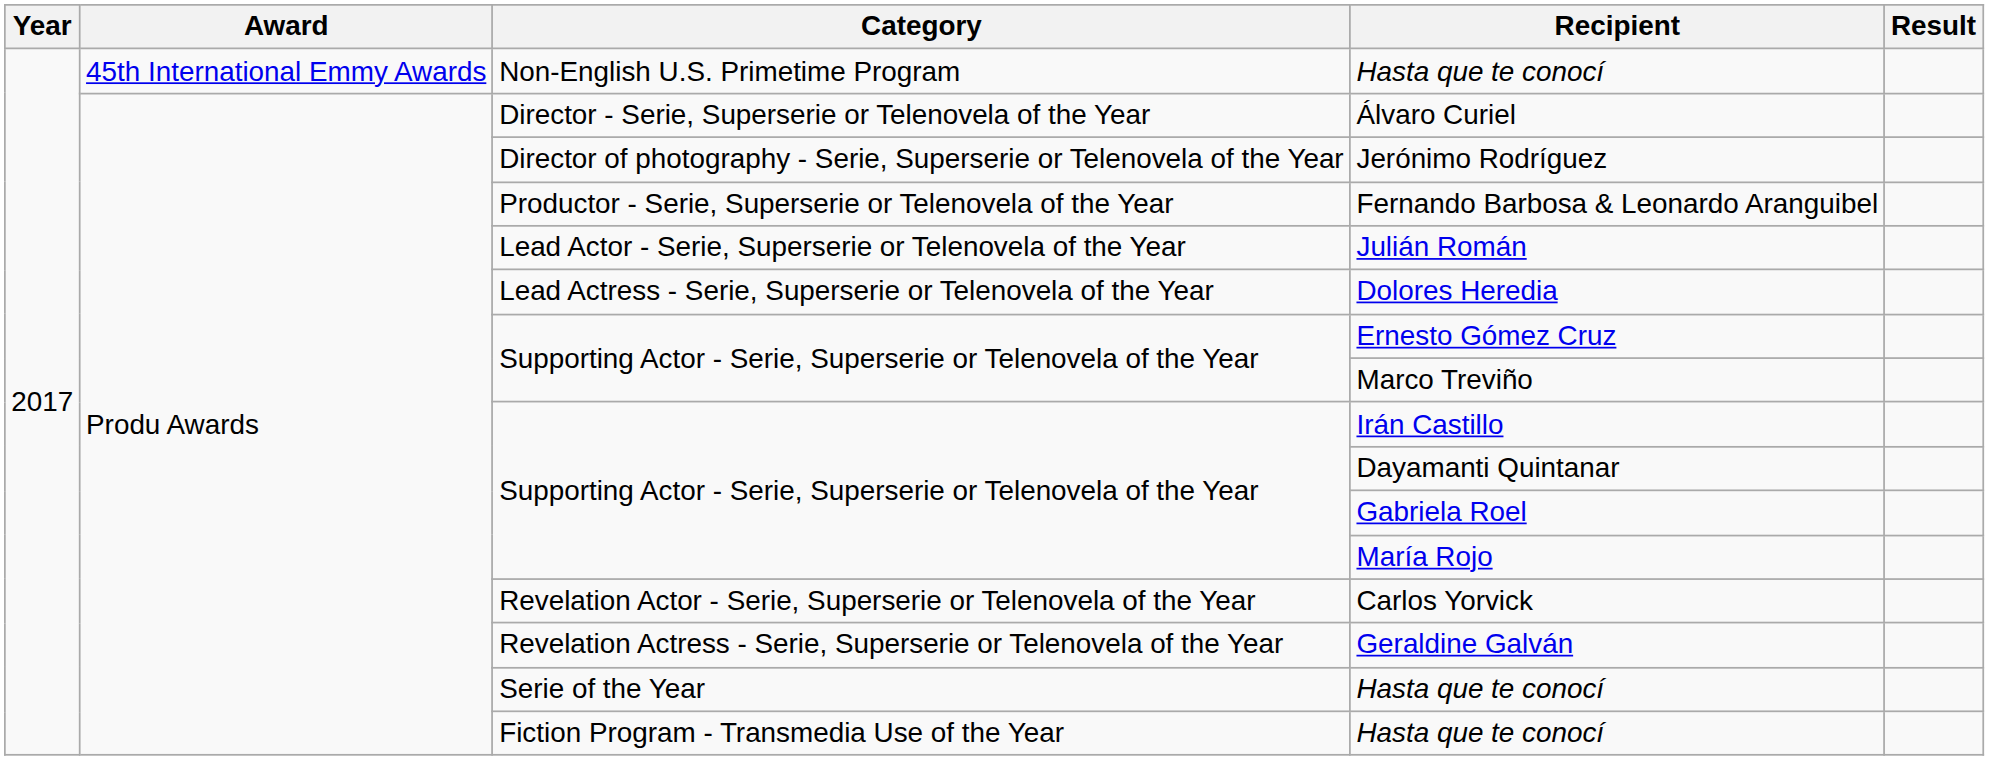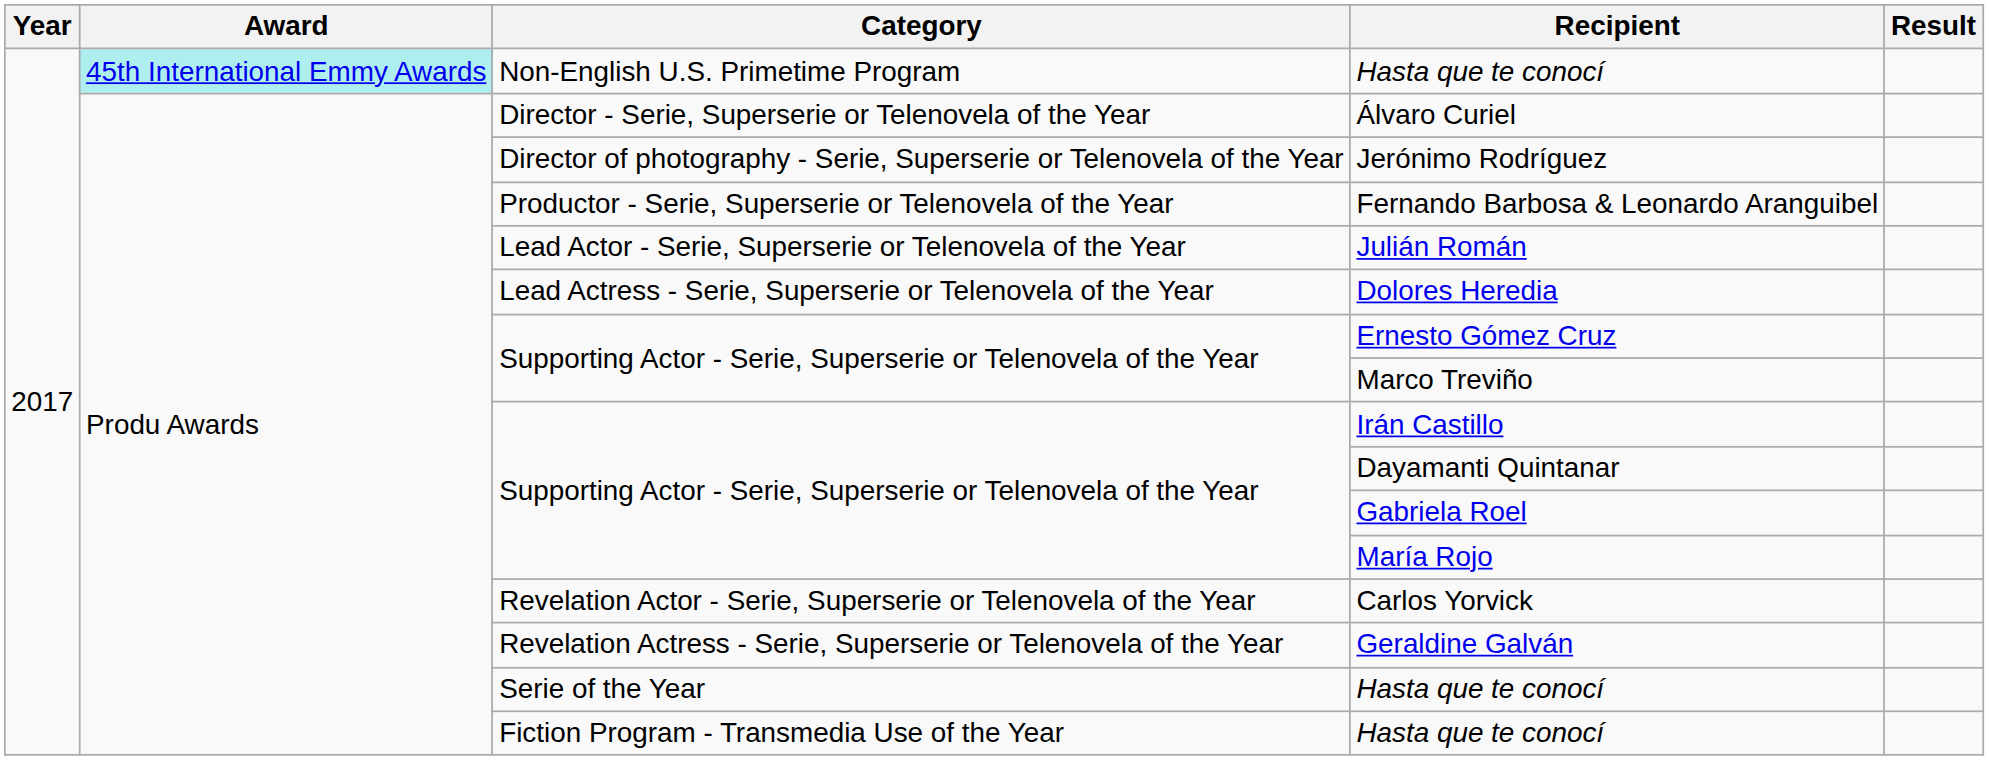(286, 70) no background -> (286, 70) paleturquoise background
